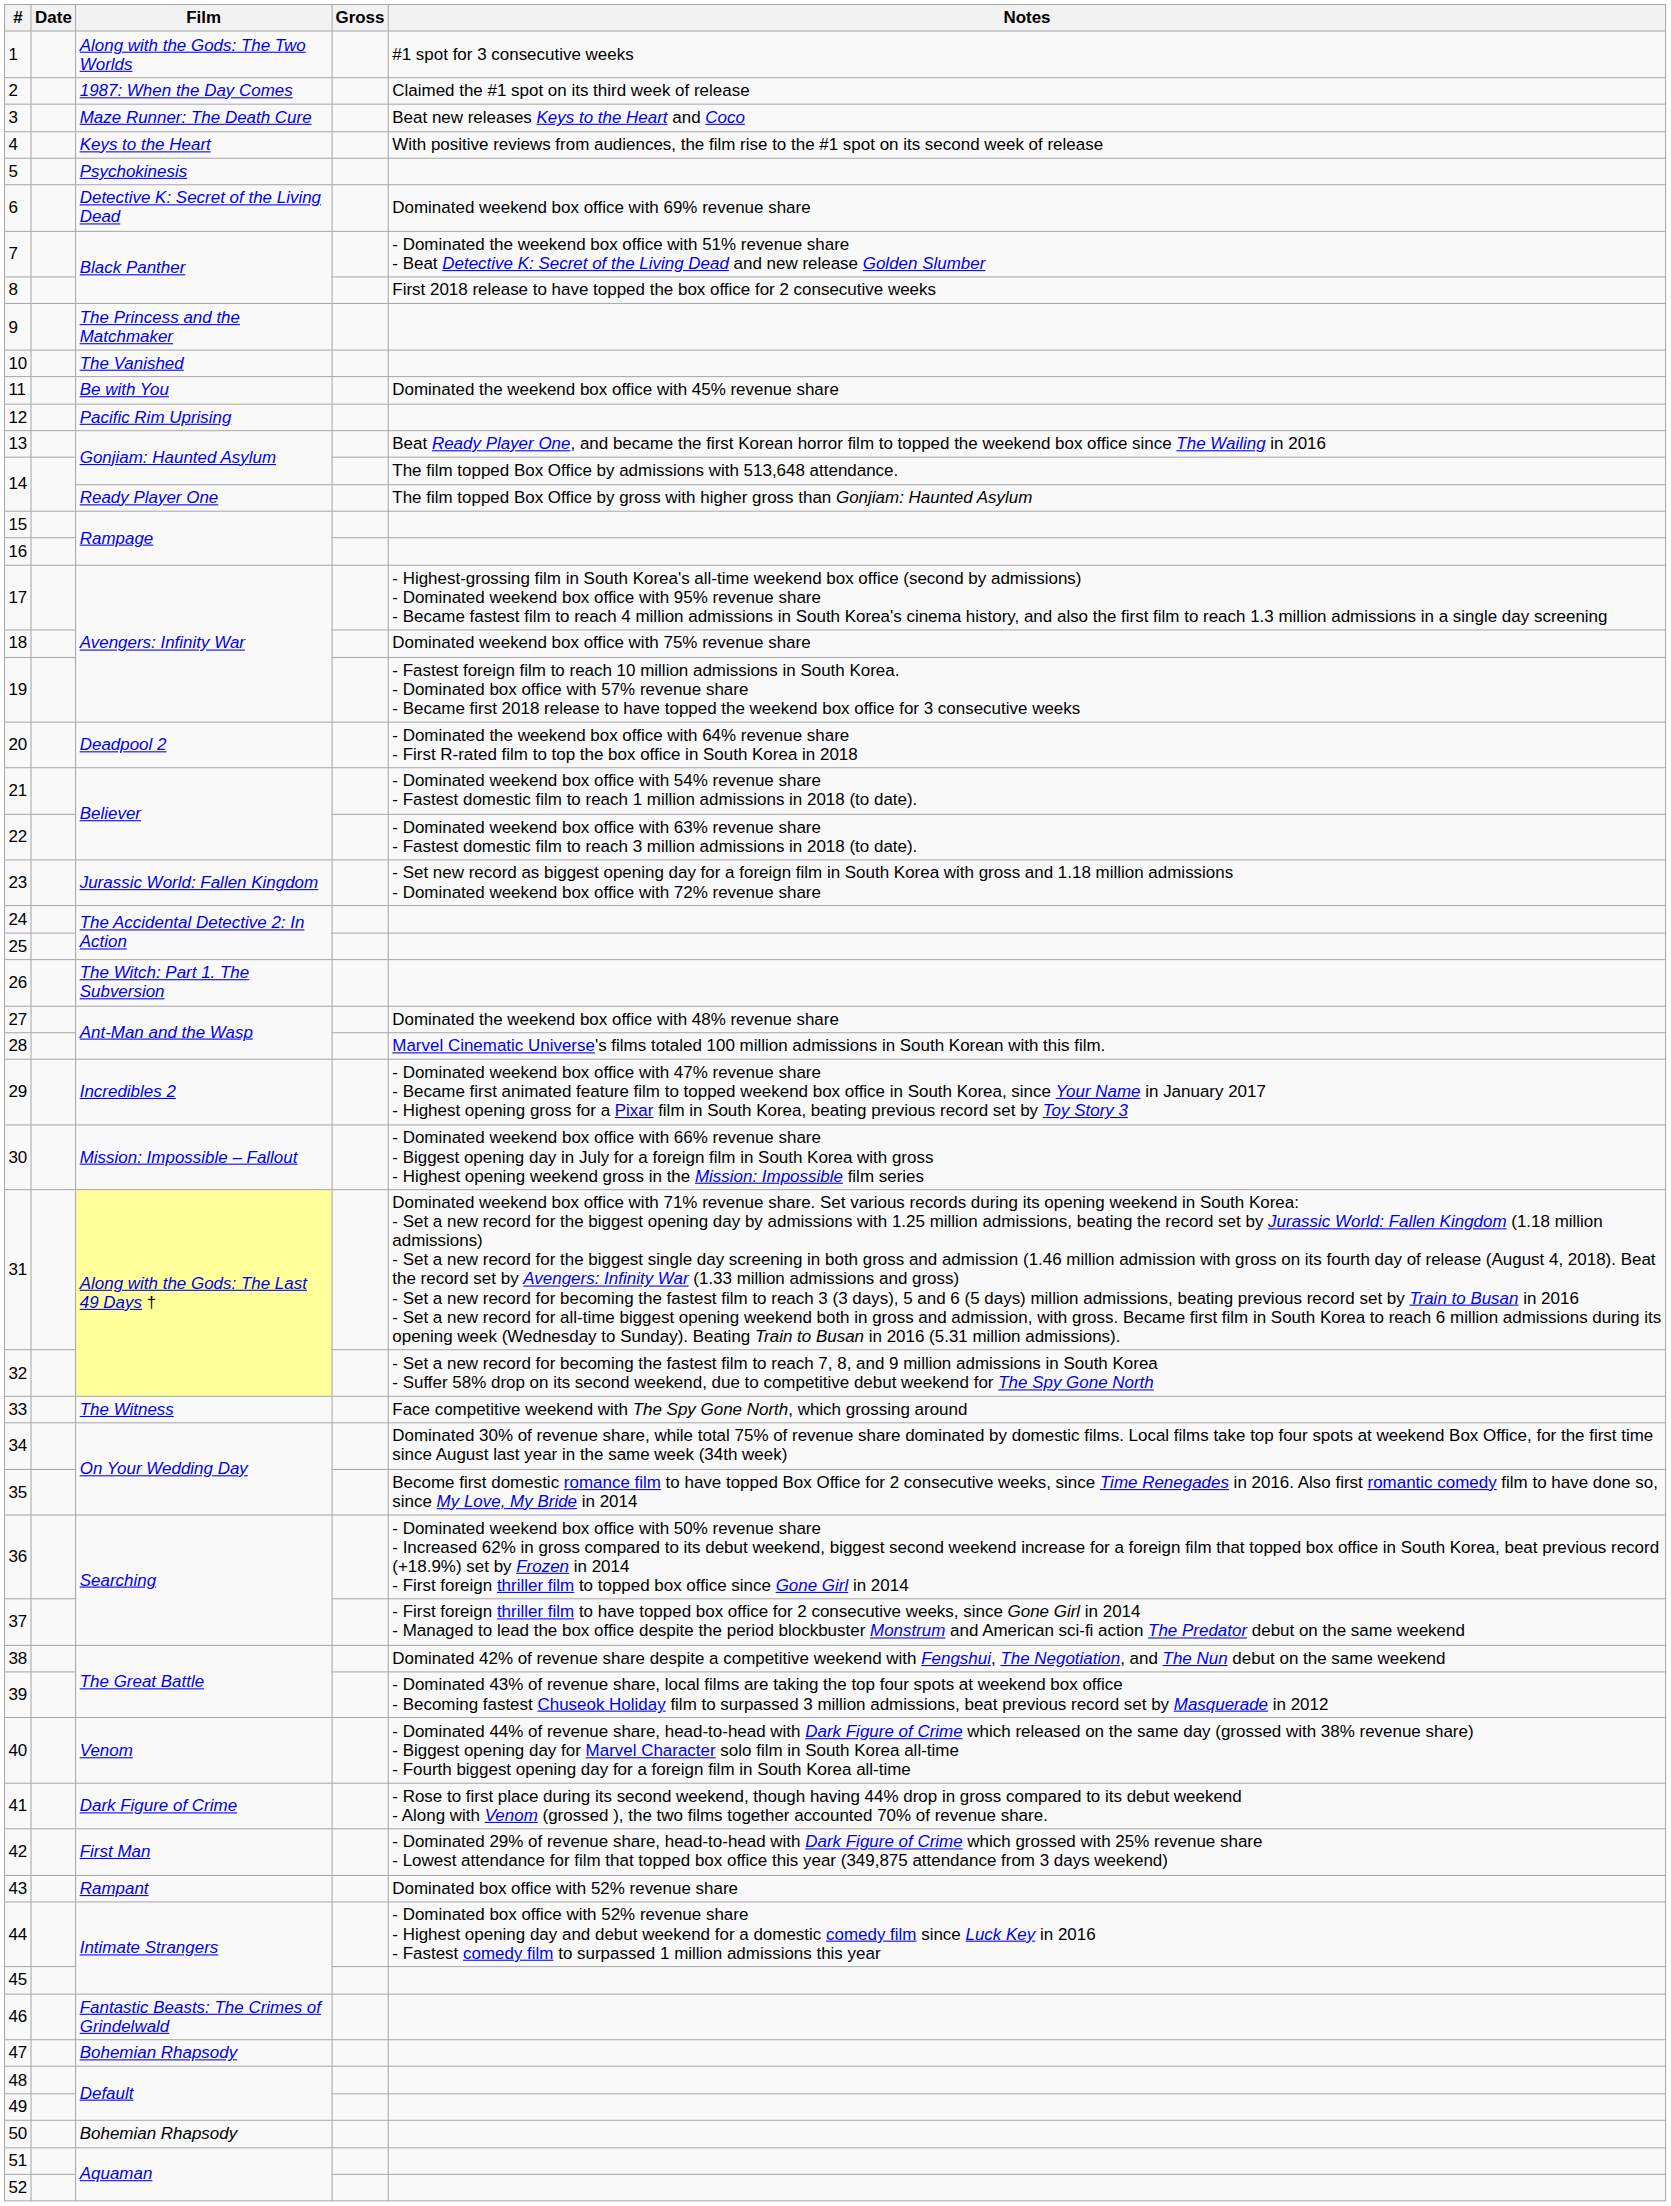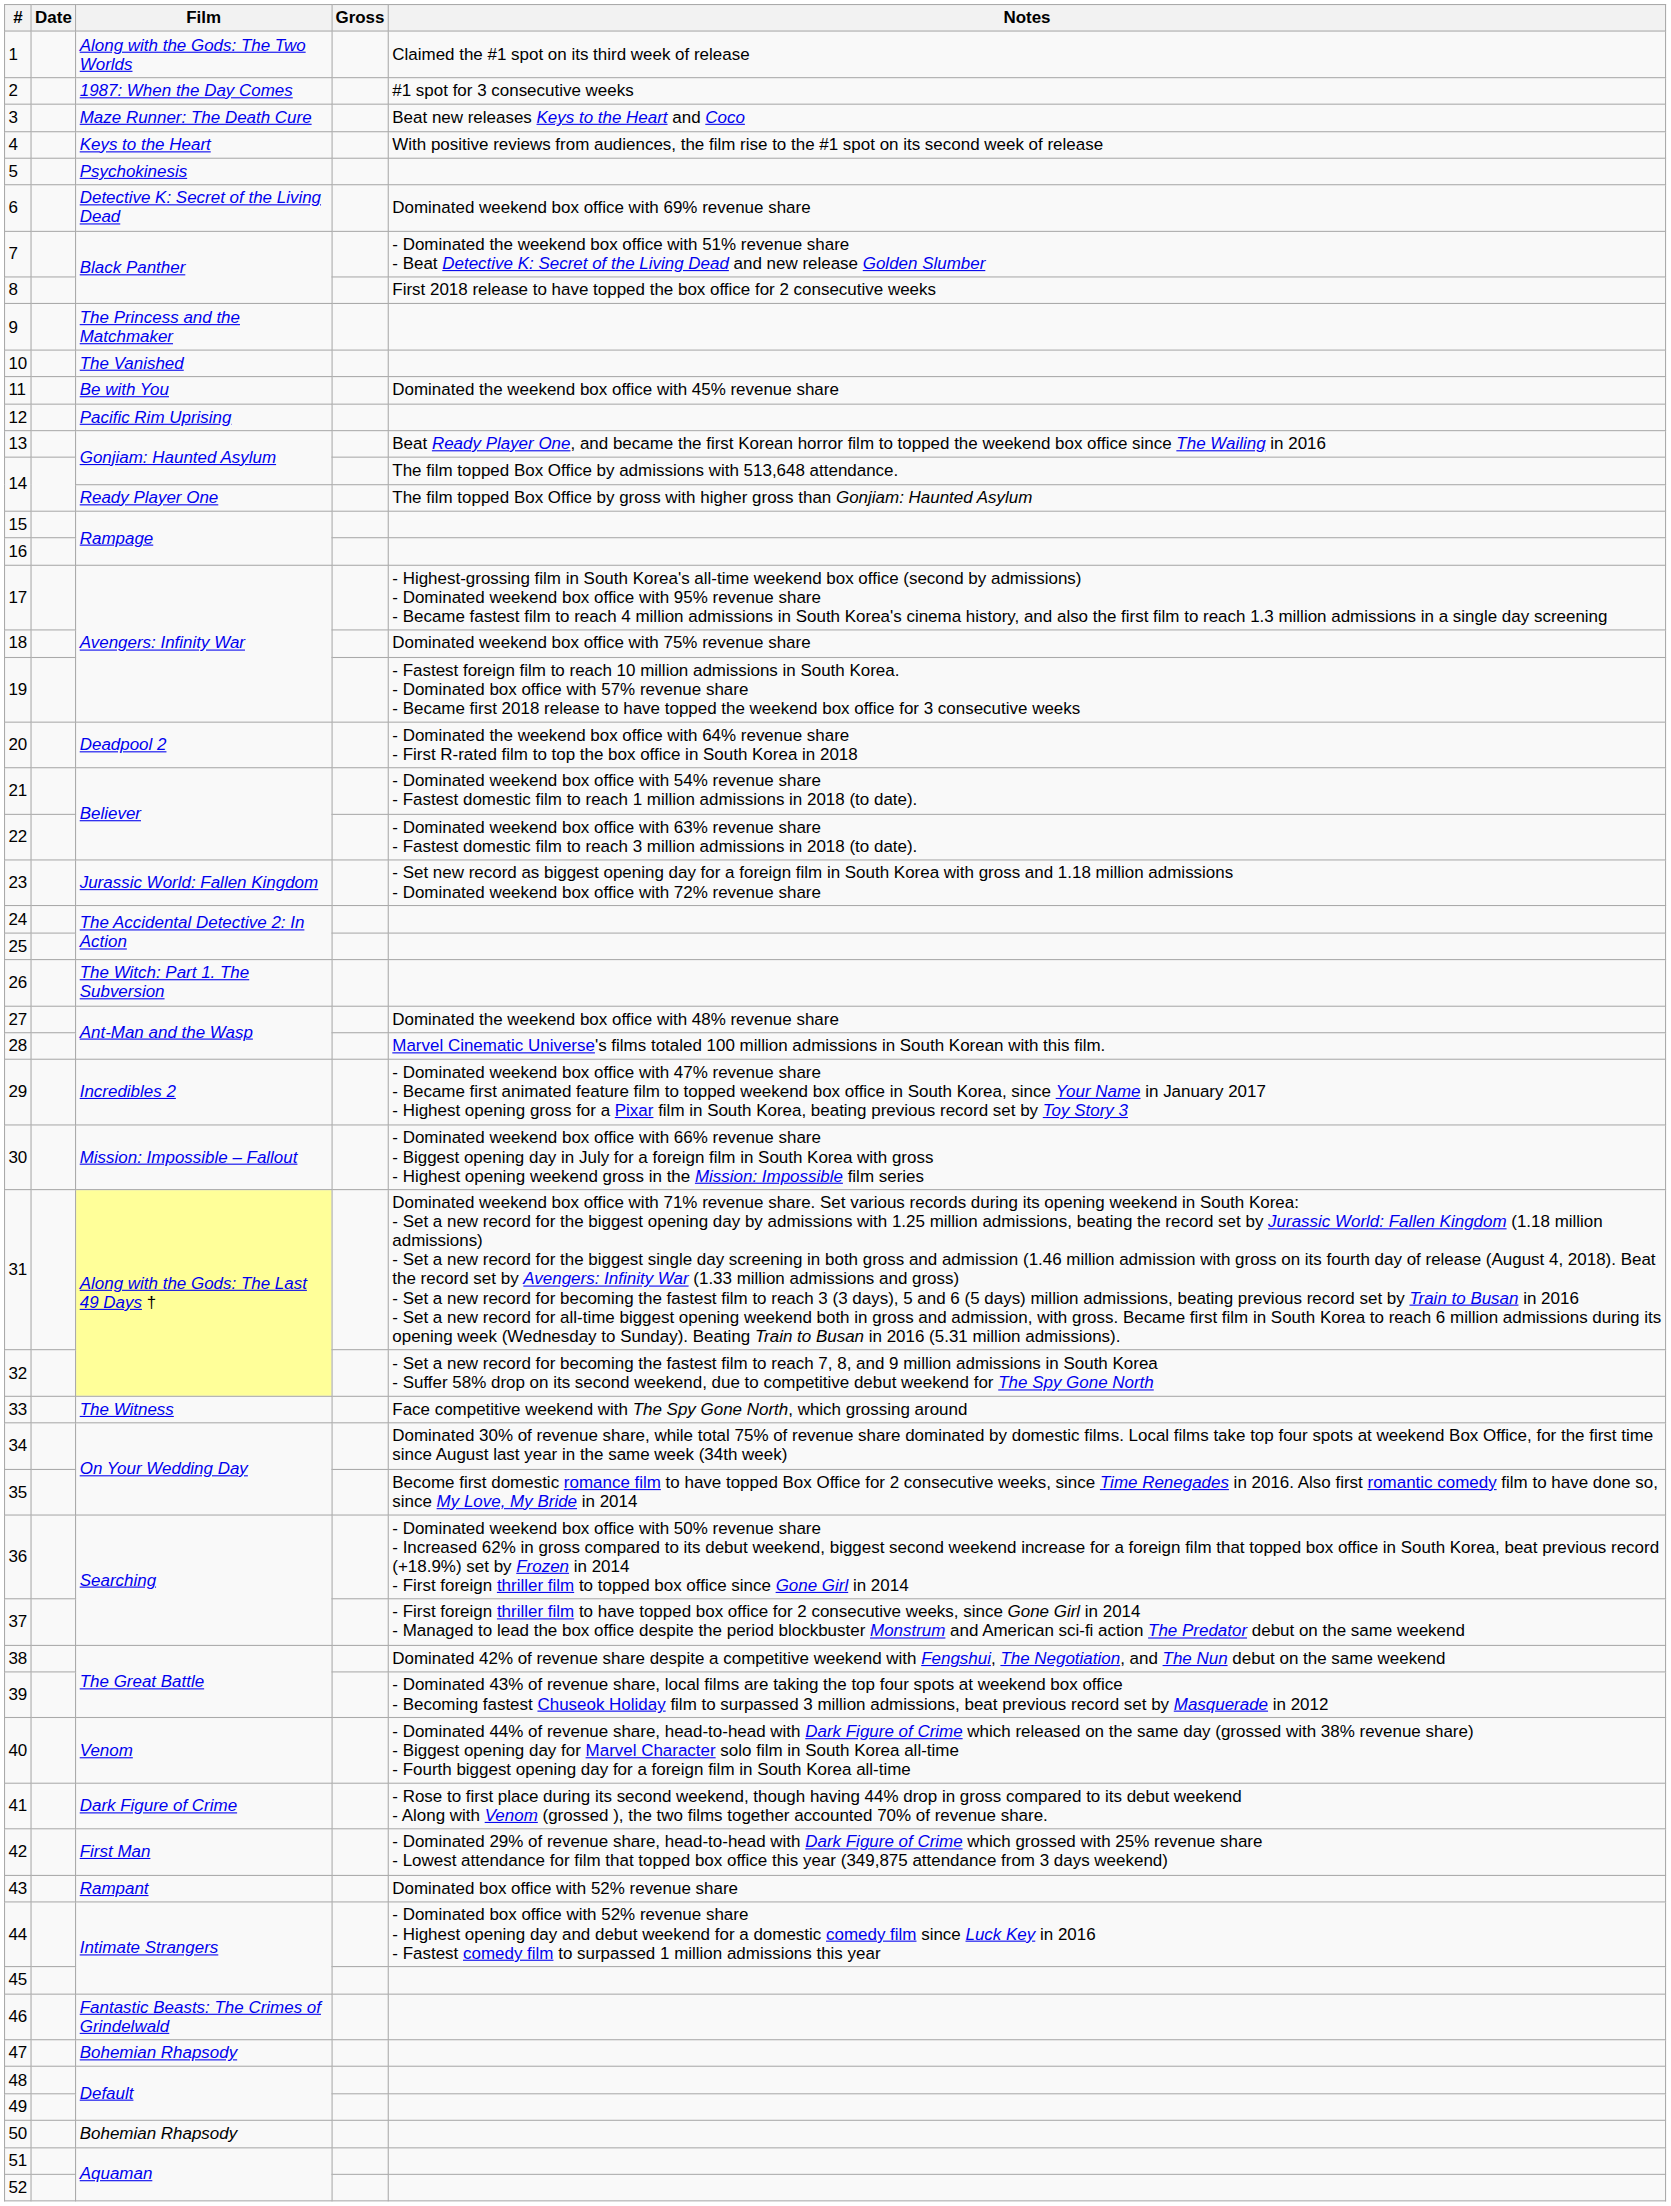(513, 54) #1 spot for 3 consecutive weeks -> (571, 54) Claimed the #1 spot on its third week of release
(571, 90) Claimed the #1 spot on its third week of release -> (513, 90) #1 spot for 3 consecutive weeks
